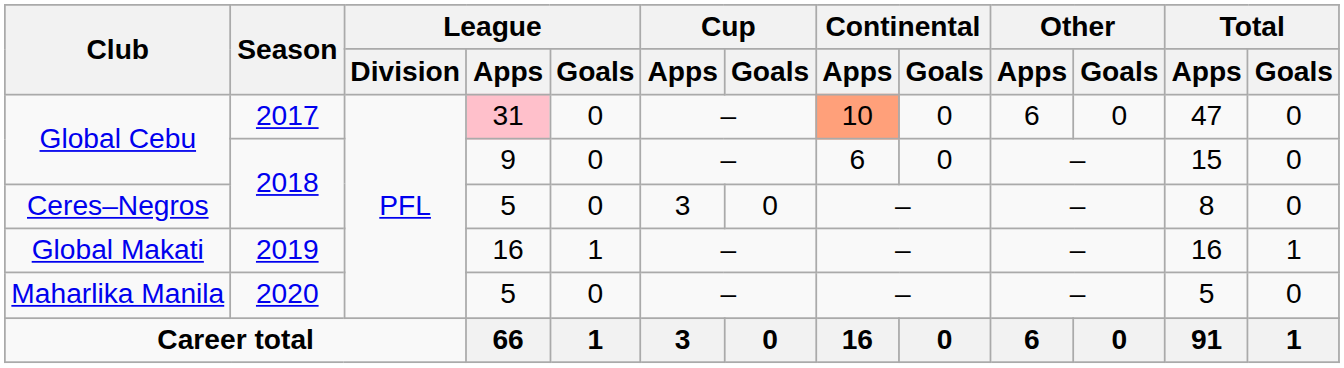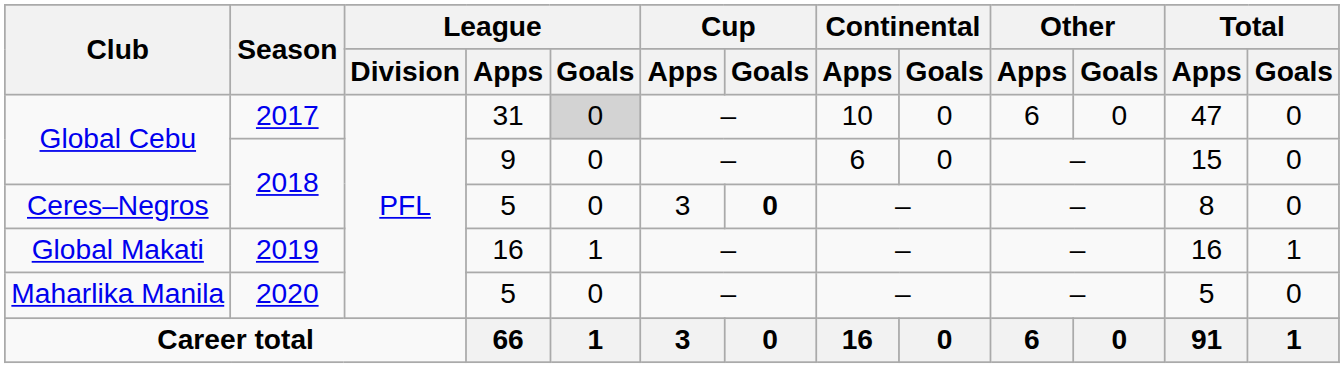(508, 116) pink background -> (508, 116) no background
(595, 116) no background -> (595, 116) lightgrey background
(857, 116) lightsalmon background -> (857, 116) no background
(770, 205) normal -> (770, 205) bold
